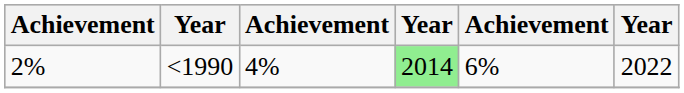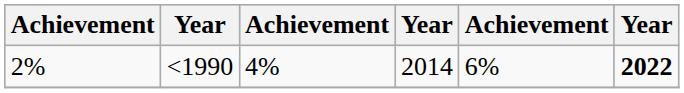(427, 66) lightgreen background -> (427, 66) no background
(647, 66) normal -> (647, 66) bold
